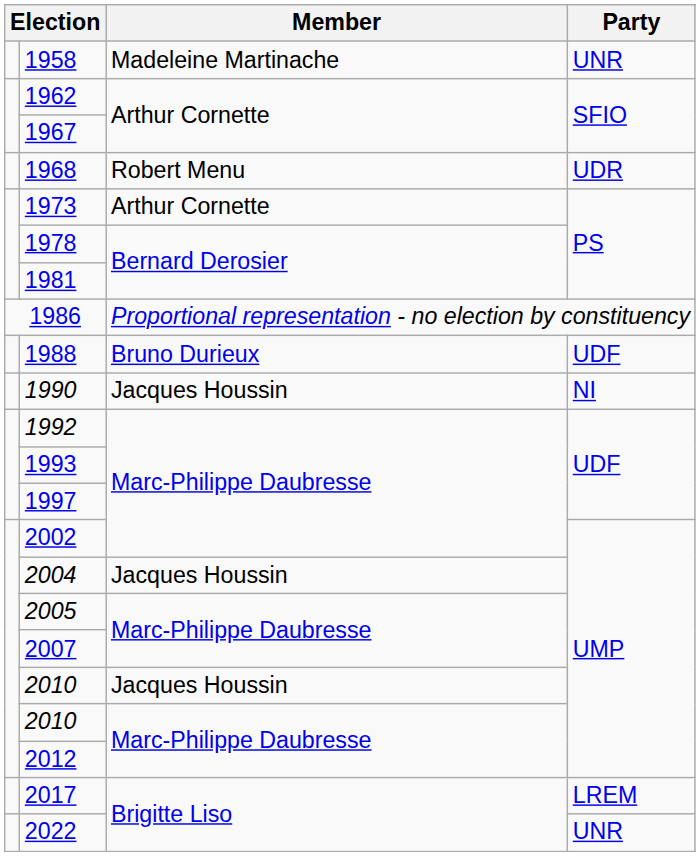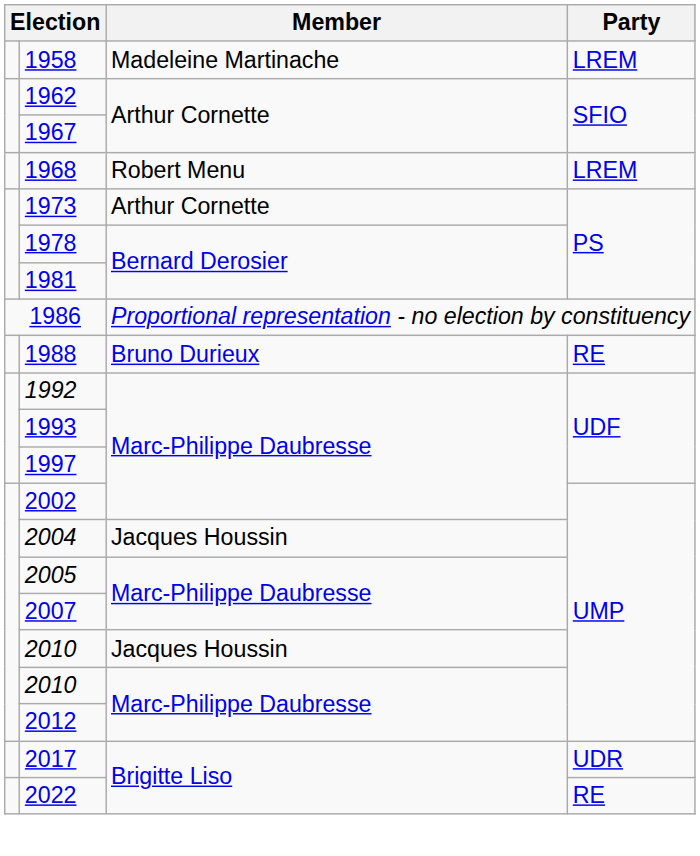(598, 59) UNR -> (605, 59) LREM
(598, 170) UDR -> (605, 170) LREM
(597, 354) UDF -> (589, 354) RE
- row: (51, 390)
(605, 795) LREM -> (598, 758) UDR
(598, 832) UNR -> (589, 795) RE
